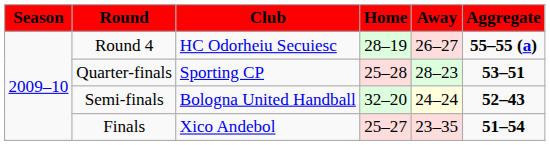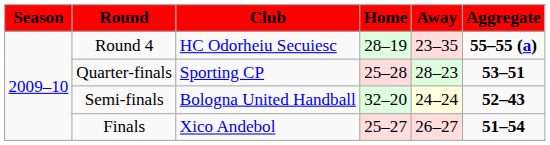(437, 45) 26–27 -> (437, 45) 23–35
(437, 126) 23–35 -> (437, 126) 26–27
